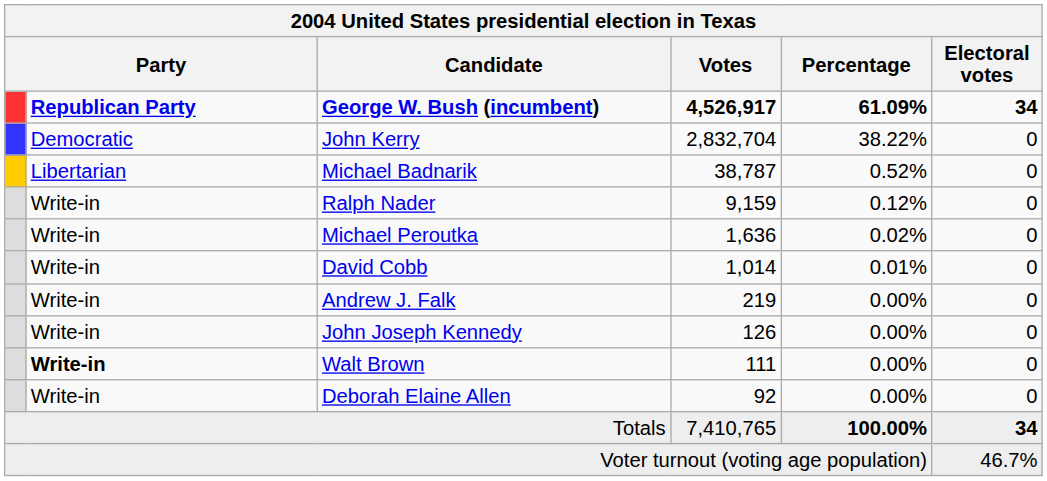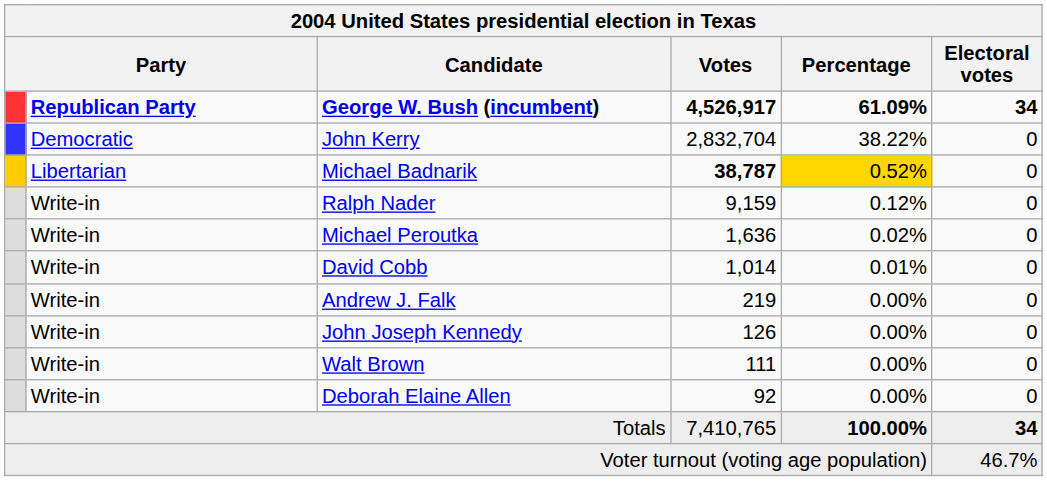(745, 171) normal -> (745, 171) bold
(898, 171) no background -> (898, 171) gold background
(68, 363) bold -> (65, 363) normal
